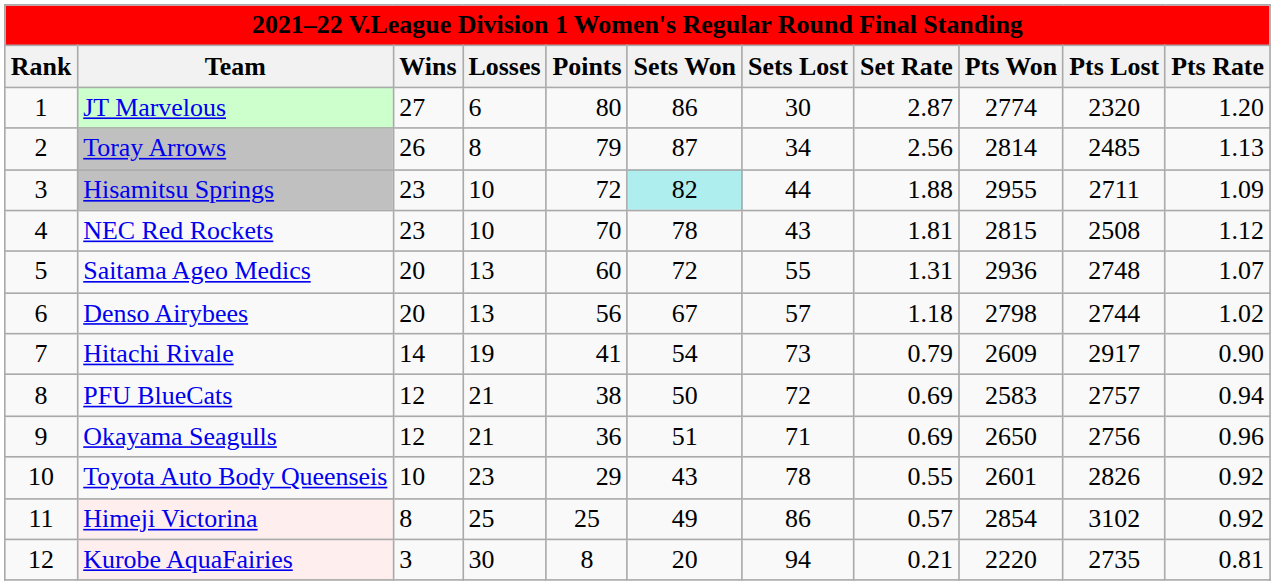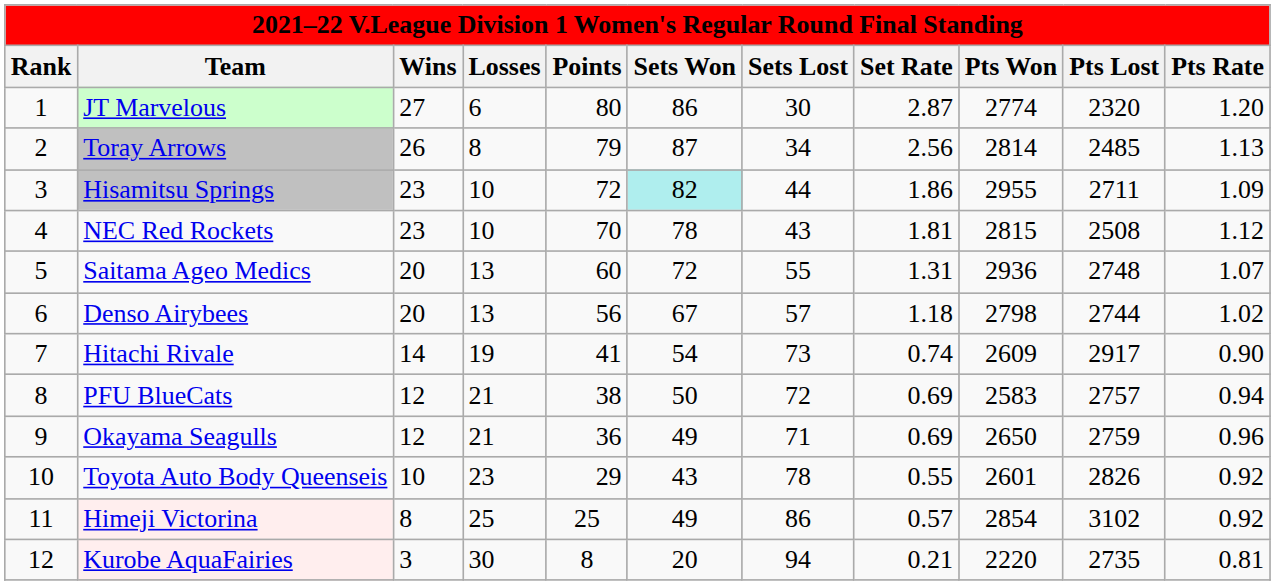(930, 189) 1.88 -> (930, 189) 1.86
(930, 353) 0.79 -> (930, 353) 0.74
(685, 436) 51 -> (685, 436) 49
(1114, 436) 2756 -> (1114, 436) 2759
